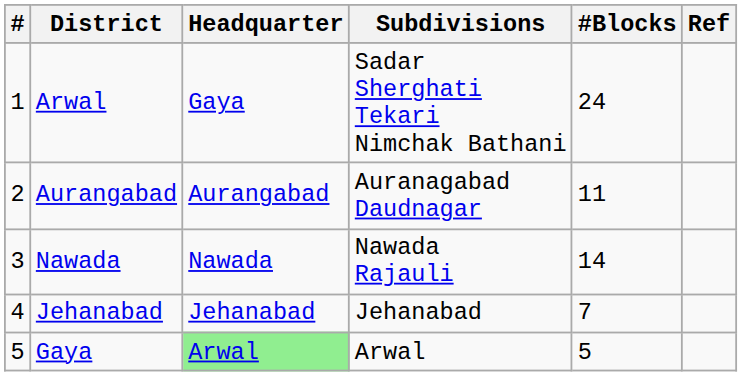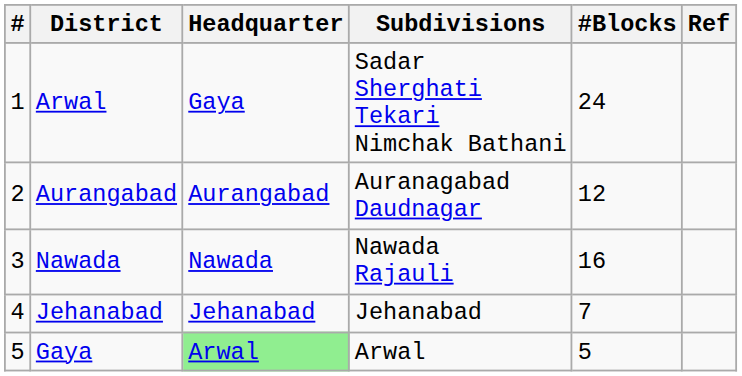(592, 196) 11 -> (592, 196) 12
(592, 261) 14 -> (592, 261) 16
